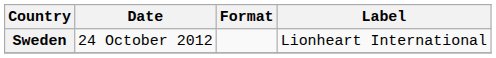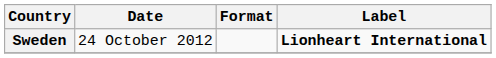(384, 41) normal -> (384, 41) bold
